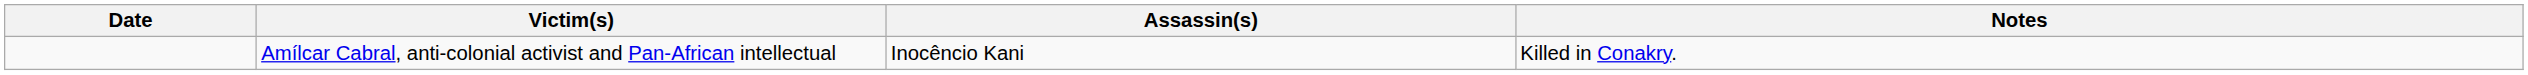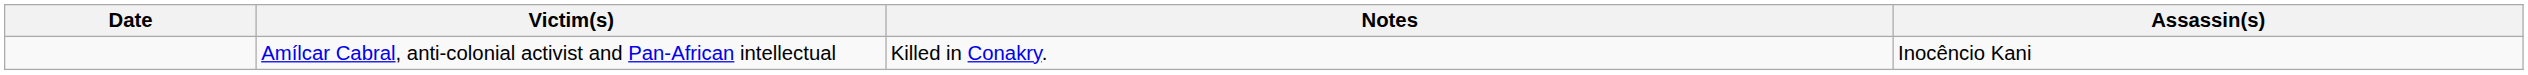columns swapped: (1201, 20) <-> (2019, 20)
